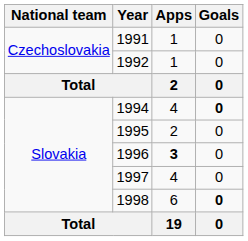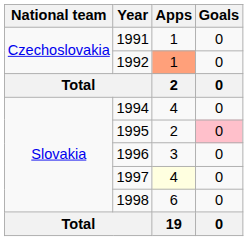(174, 62) no background -> (174, 62) lightsalmon background
(219, 108) bold -> (219, 108) normal
(219, 131) no background -> (219, 131) pink background
(174, 154) bold -> (174, 154) normal
(174, 177) no background -> (174, 177) lightyellow background
(219, 200) bold -> (219, 200) normal
